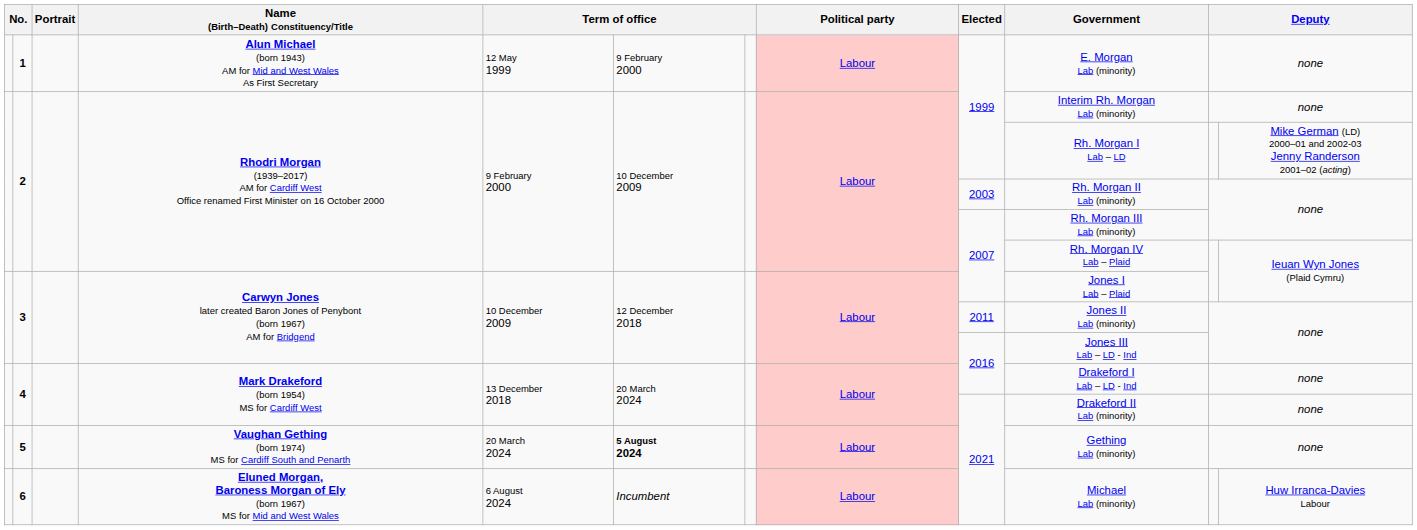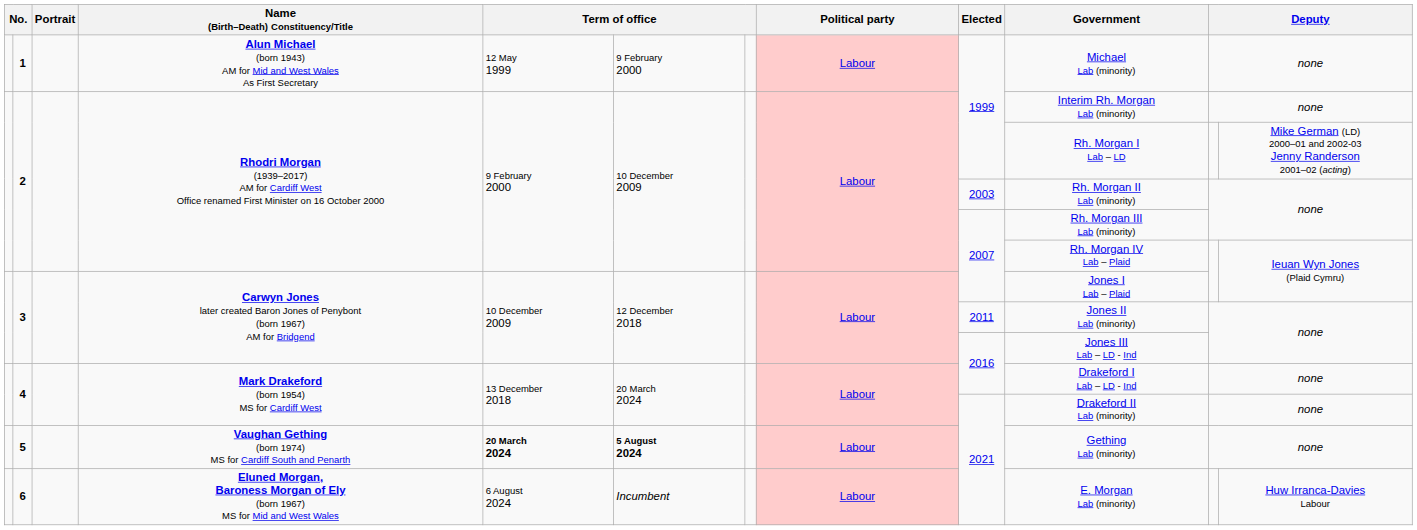(1106, 63) E. Morgan Lab (minority) -> (1106, 63) Michael Lab (minority)
(505, 447) normal -> (506, 446) bold
(1106, 496) Michael Lab (minority) -> (1106, 496) E. Morgan Lab (minority)
